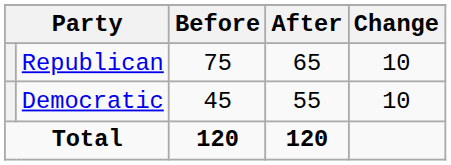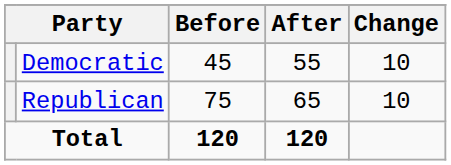rows swapped: (93, 63) <-> (93, 101)
